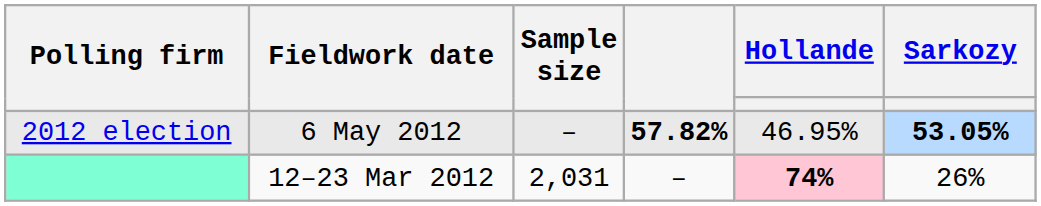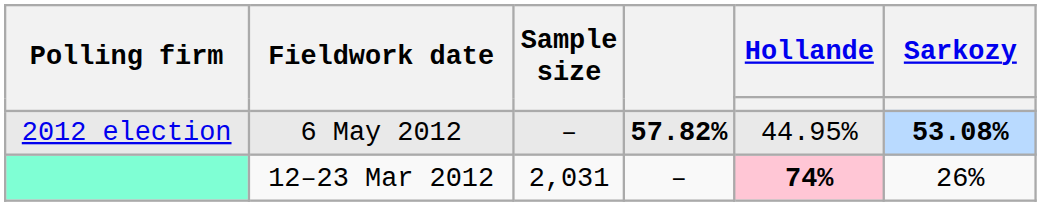(809, 132) 46.95% -> (809, 132) 44.95%
(960, 132) 53.05% -> (960, 132) 53.08%
